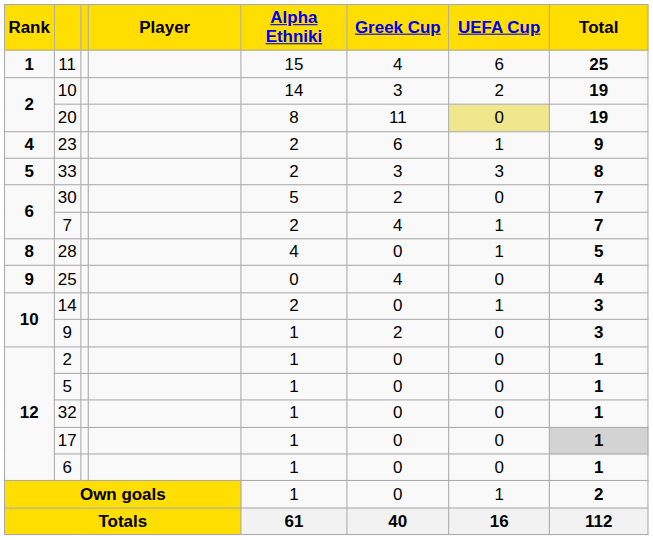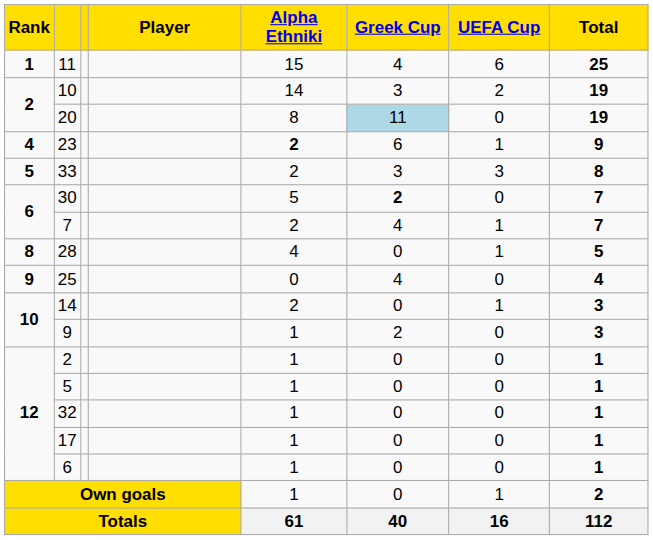(398, 117) no background -> (398, 117) lightblue background
(499, 117) khaki background -> (499, 117) no background
(294, 144) normal -> (294, 144) bold
(398, 198) normal -> (398, 198) bold
(599, 440) lightgrey background -> (599, 440) no background
